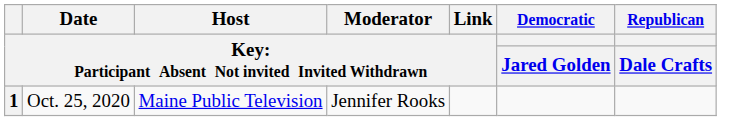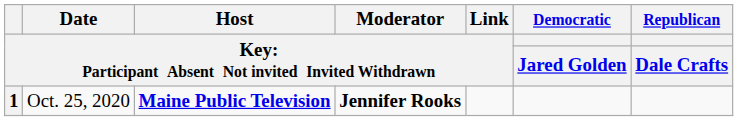(231, 100) normal -> (235, 100) bold
(388, 100) normal -> (400, 100) bold
